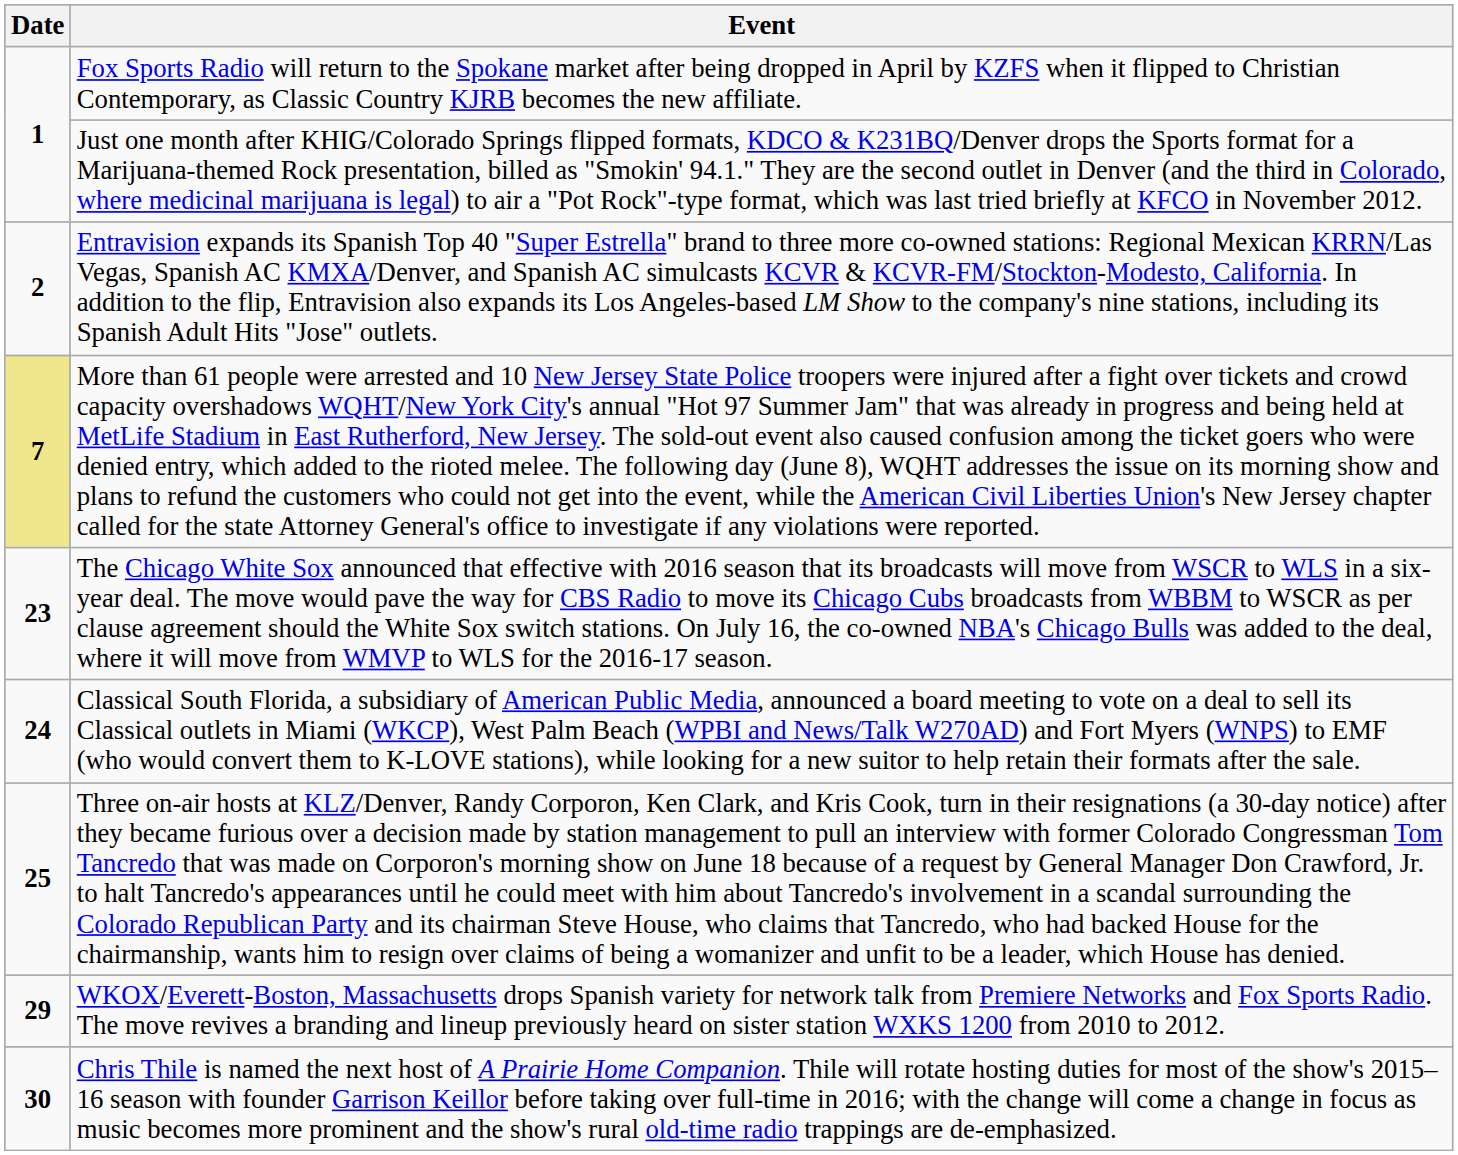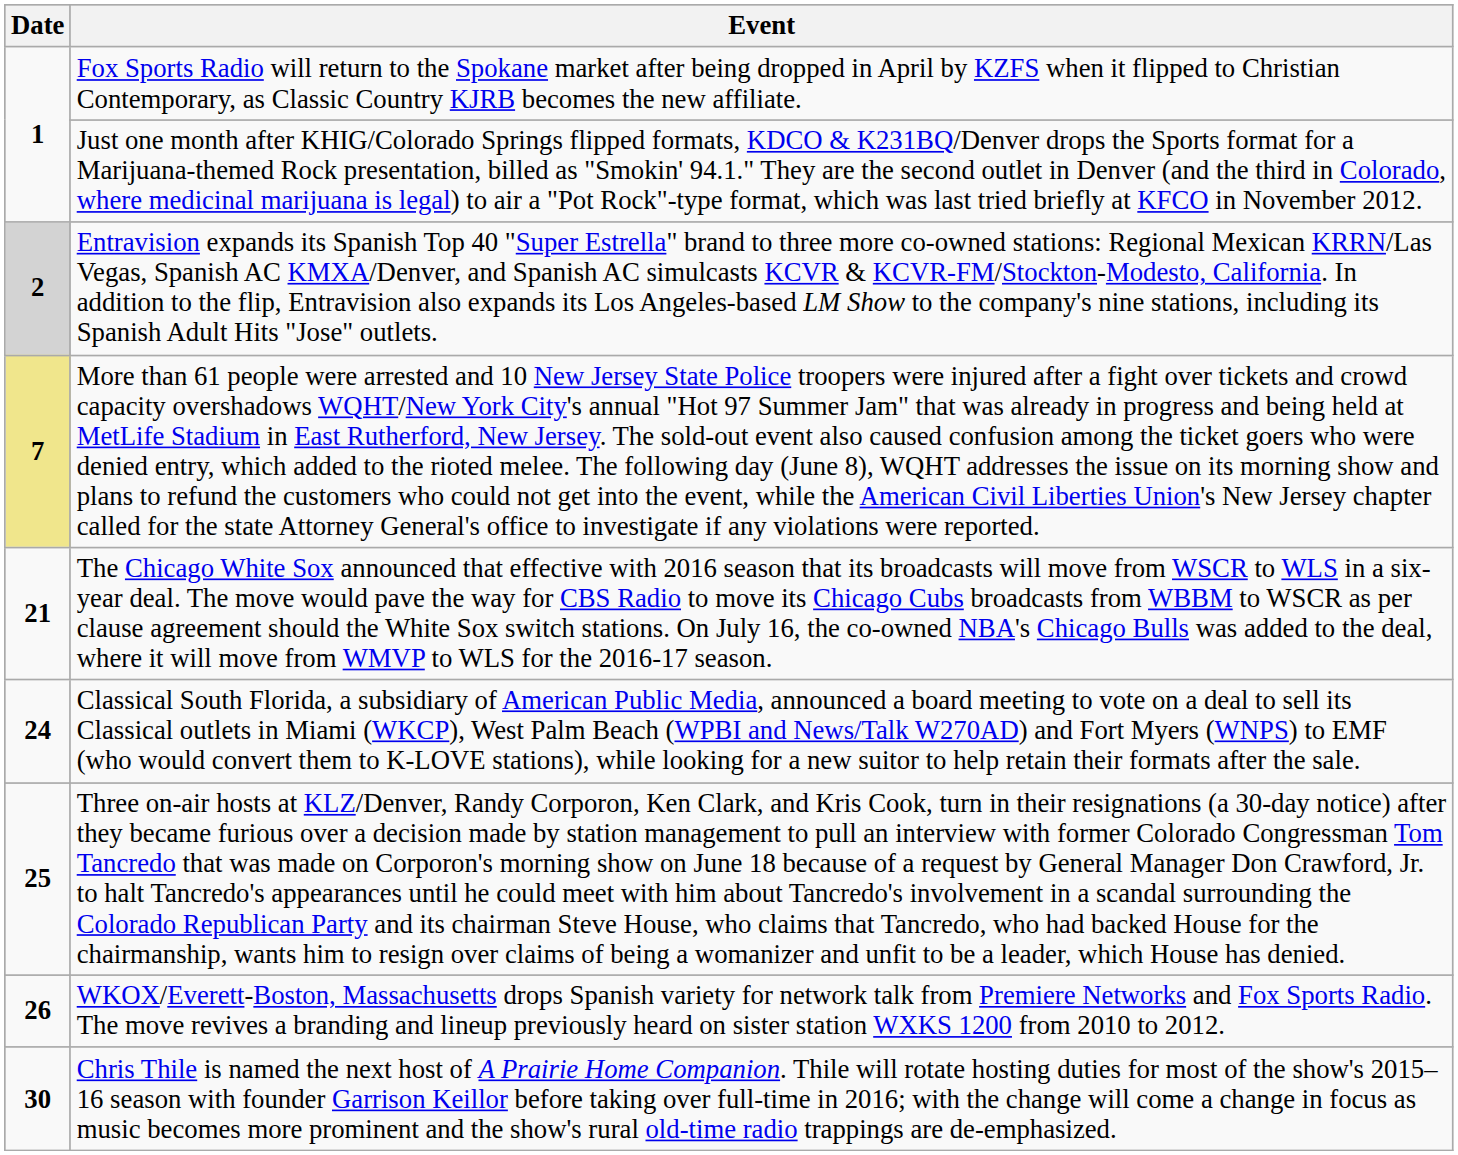(38, 288) no background -> (38, 288) lightgrey background
(38, 613) 23 -> (38, 613) 21
(38, 1010) 29 -> (38, 1010) 26
